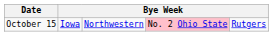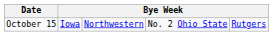(188, 25) pink background -> (188, 25) no background
